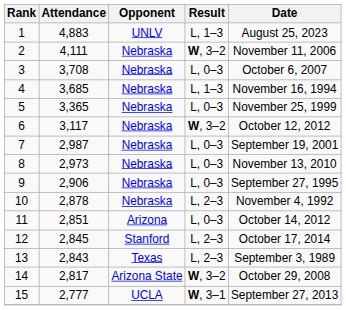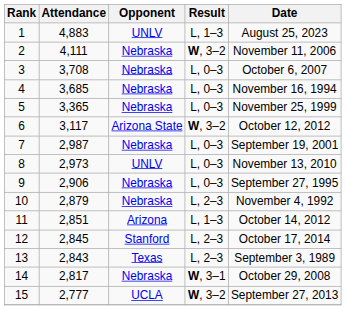(207, 88) L, 1–3 -> (207, 88) L, 0–3
(147, 126) Nebraska -> (147, 126) Arizona State
(147, 164) Nebraska -> (147, 164) UNLV
(74, 201) 2,878 -> (74, 201) 2,879
(207, 220) L, 0–3 -> (207, 220) L, 1–3
(147, 276) Arizona State -> (147, 276) Nebraska
(207, 276) W, 3–2 -> (207, 276) W, 3–1
(207, 295) W, 3–1 -> (207, 295) W, 3–2
